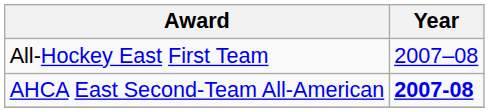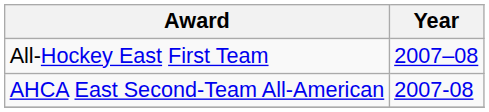(434, 90) bold -> (434, 90) normal
